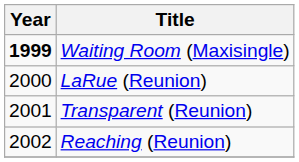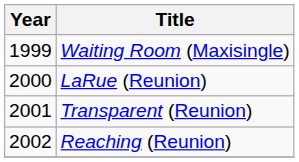(30, 50) bold -> (30, 50) normal
